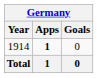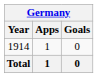(47, 47) bold -> (47, 47) normal
